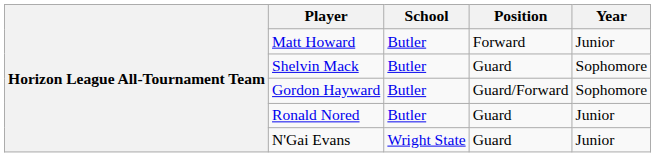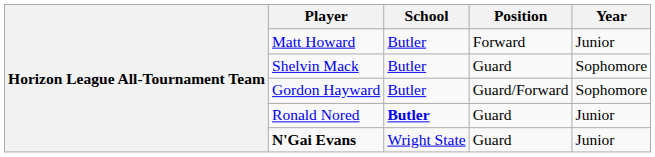(407, 115) normal -> (408, 115) bold
(311, 139) normal -> (314, 139) bold
